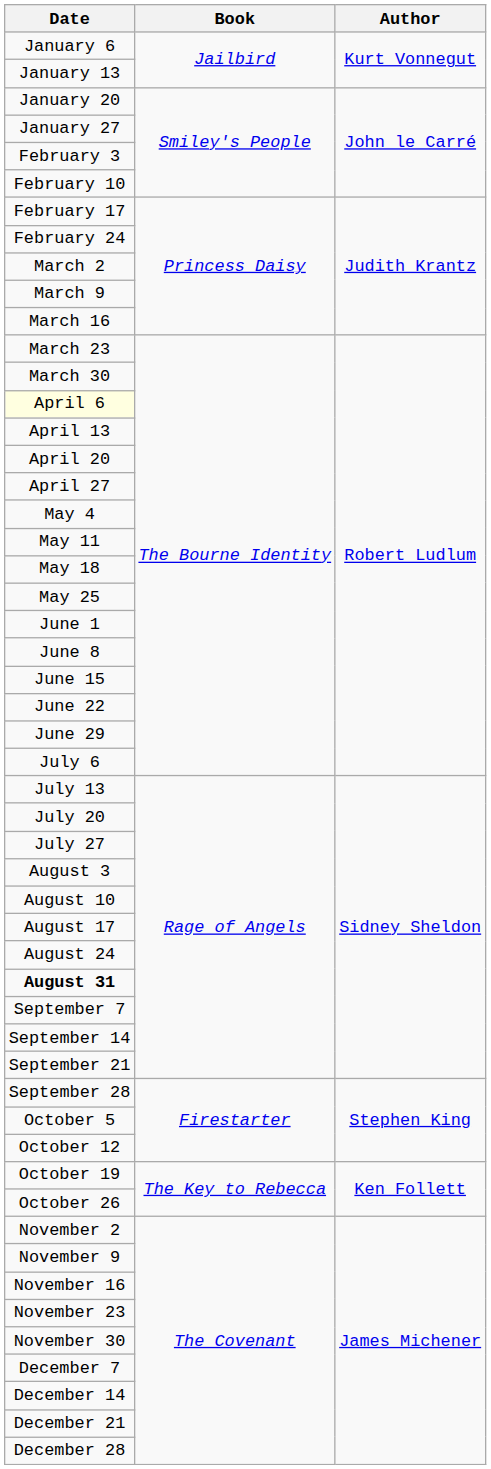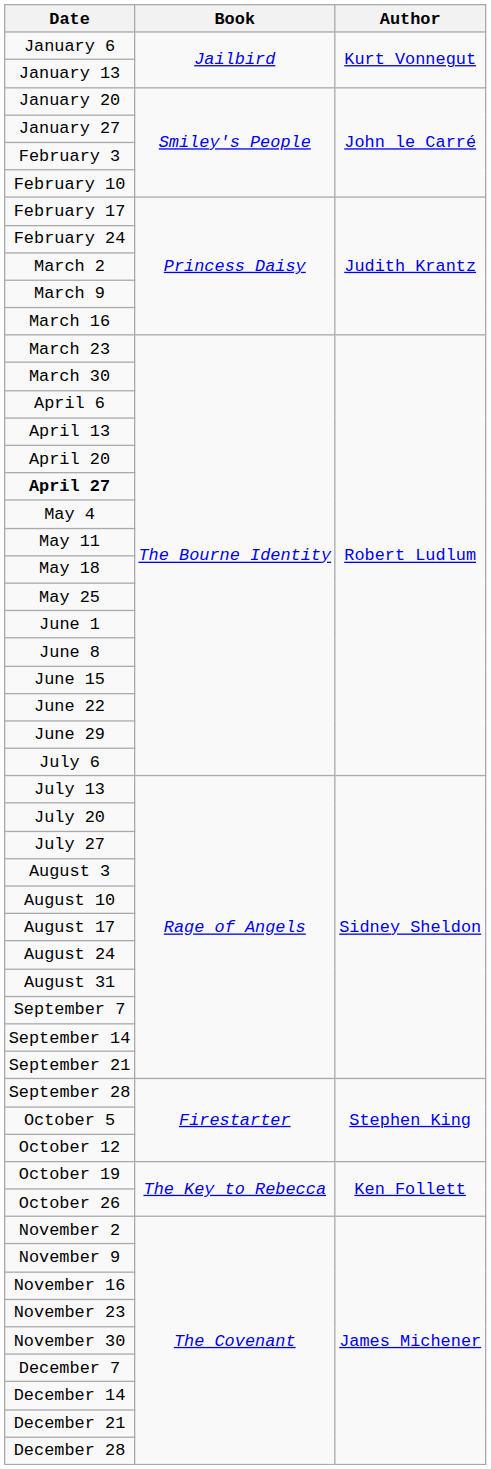(70, 404) lightyellow background -> (70, 404) no background
(70, 487) normal -> (70, 487) bold
(70, 982) bold -> (70, 982) normal
